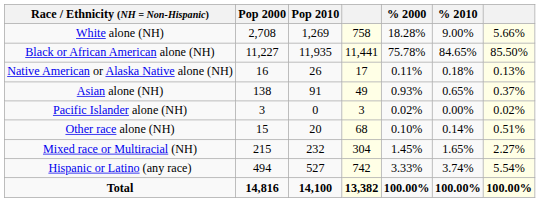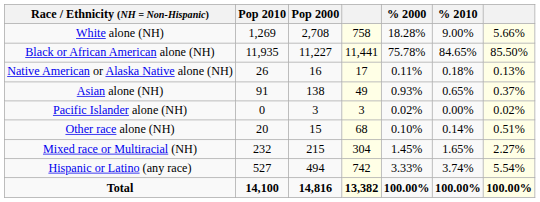columns swapped: (262, 14) <-> (315, 14)
